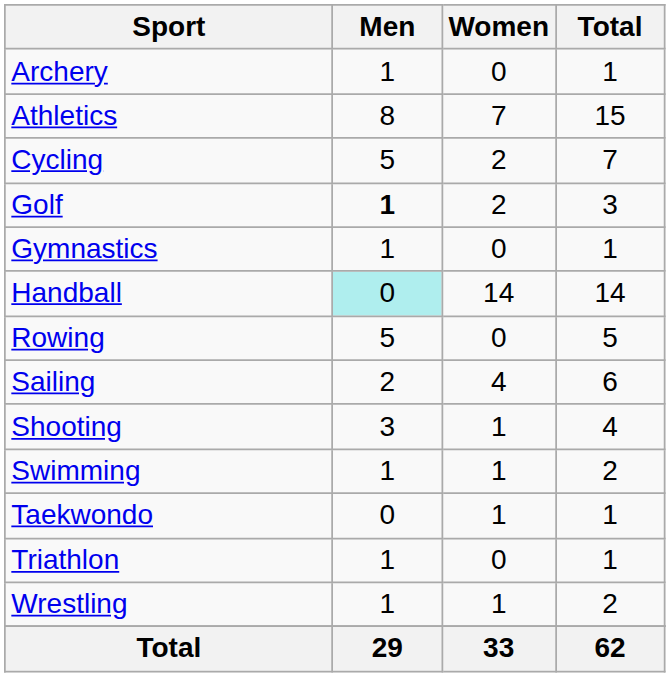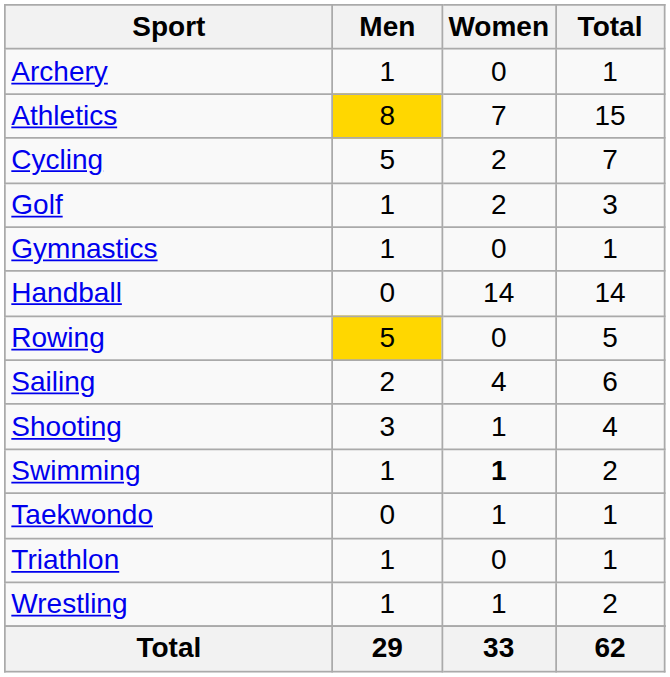(387, 115) no background -> (387, 115) gold background
(387, 204) bold -> (387, 204) normal
(387, 293) paleturquoise background -> (387, 293) no background
(387, 337) no background -> (387, 337) gold background
(499, 470) normal -> (499, 470) bold
